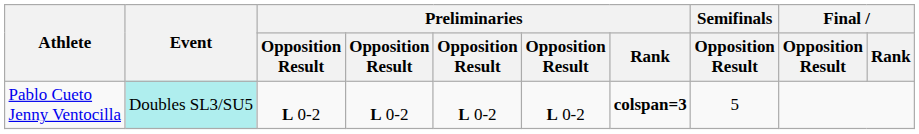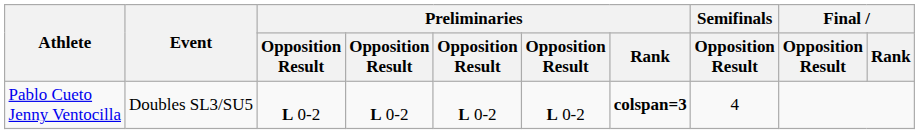(191, 105) paleturquoise background -> (191, 105) no background
(735, 105) 5 -> (735, 105) 4
